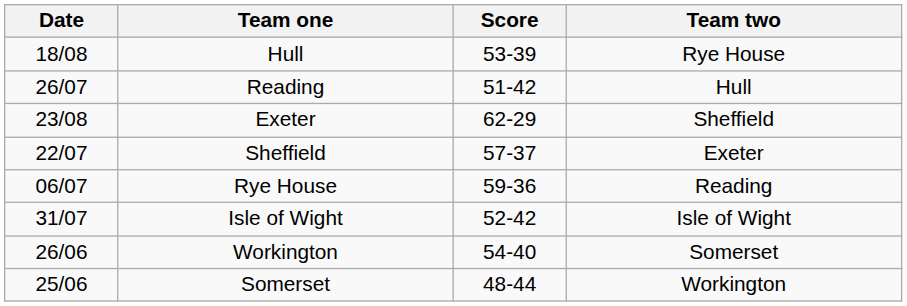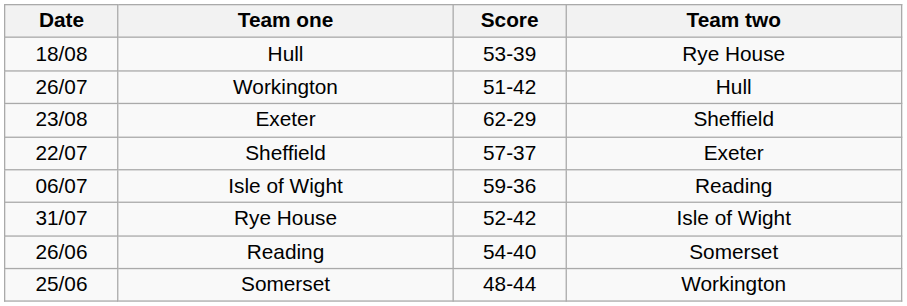(286, 86) Reading -> (286, 86) Workington
(286, 185) Rye House -> (286, 185) Isle of Wight
(286, 218) Isle of Wight -> (286, 218) Rye House
(286, 251) Workington -> (286, 251) Reading
